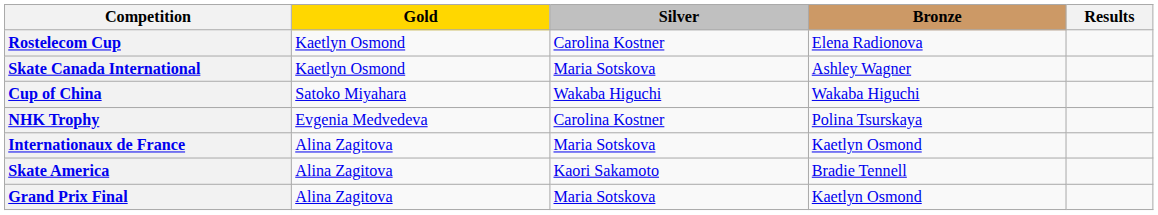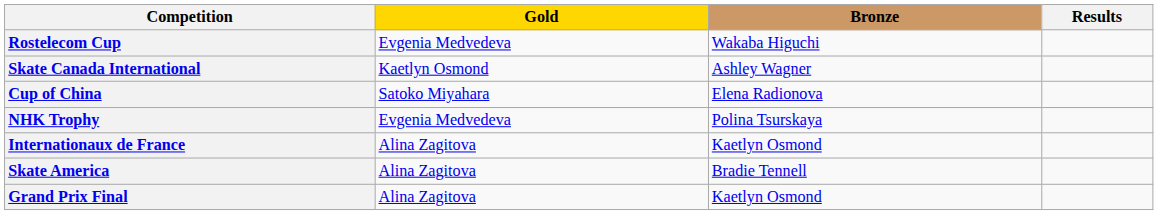- column: (679, 17)
(350, 42) Kaetlyn Osmond -> (445, 42) Evgenia Medvedeva
(867, 42) Elena Radionova -> (766, 42) Wakaba Higuchi
(866, 94) Wakaba Higuchi -> (767, 94) Elena Radionova
